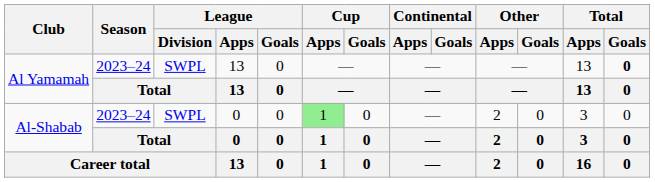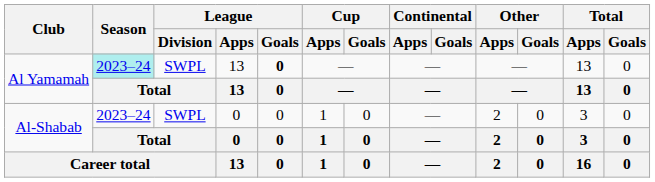(123, 66) no background -> (123, 66) paleturquoise background
(280, 66) normal -> (280, 66) bold
(627, 66) bold -> (627, 66) normal
(323, 115) lightgreen background -> (323, 115) no background
